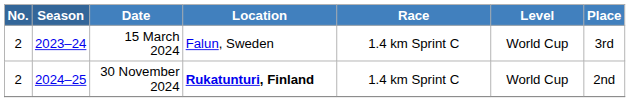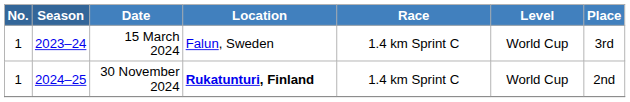(18, 43) 2 -> (18, 43) 1
(18, 79) 2 -> (18, 79) 1
